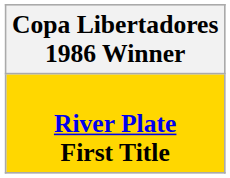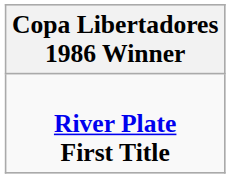(115, 137) gold background -> (115, 137) no background
